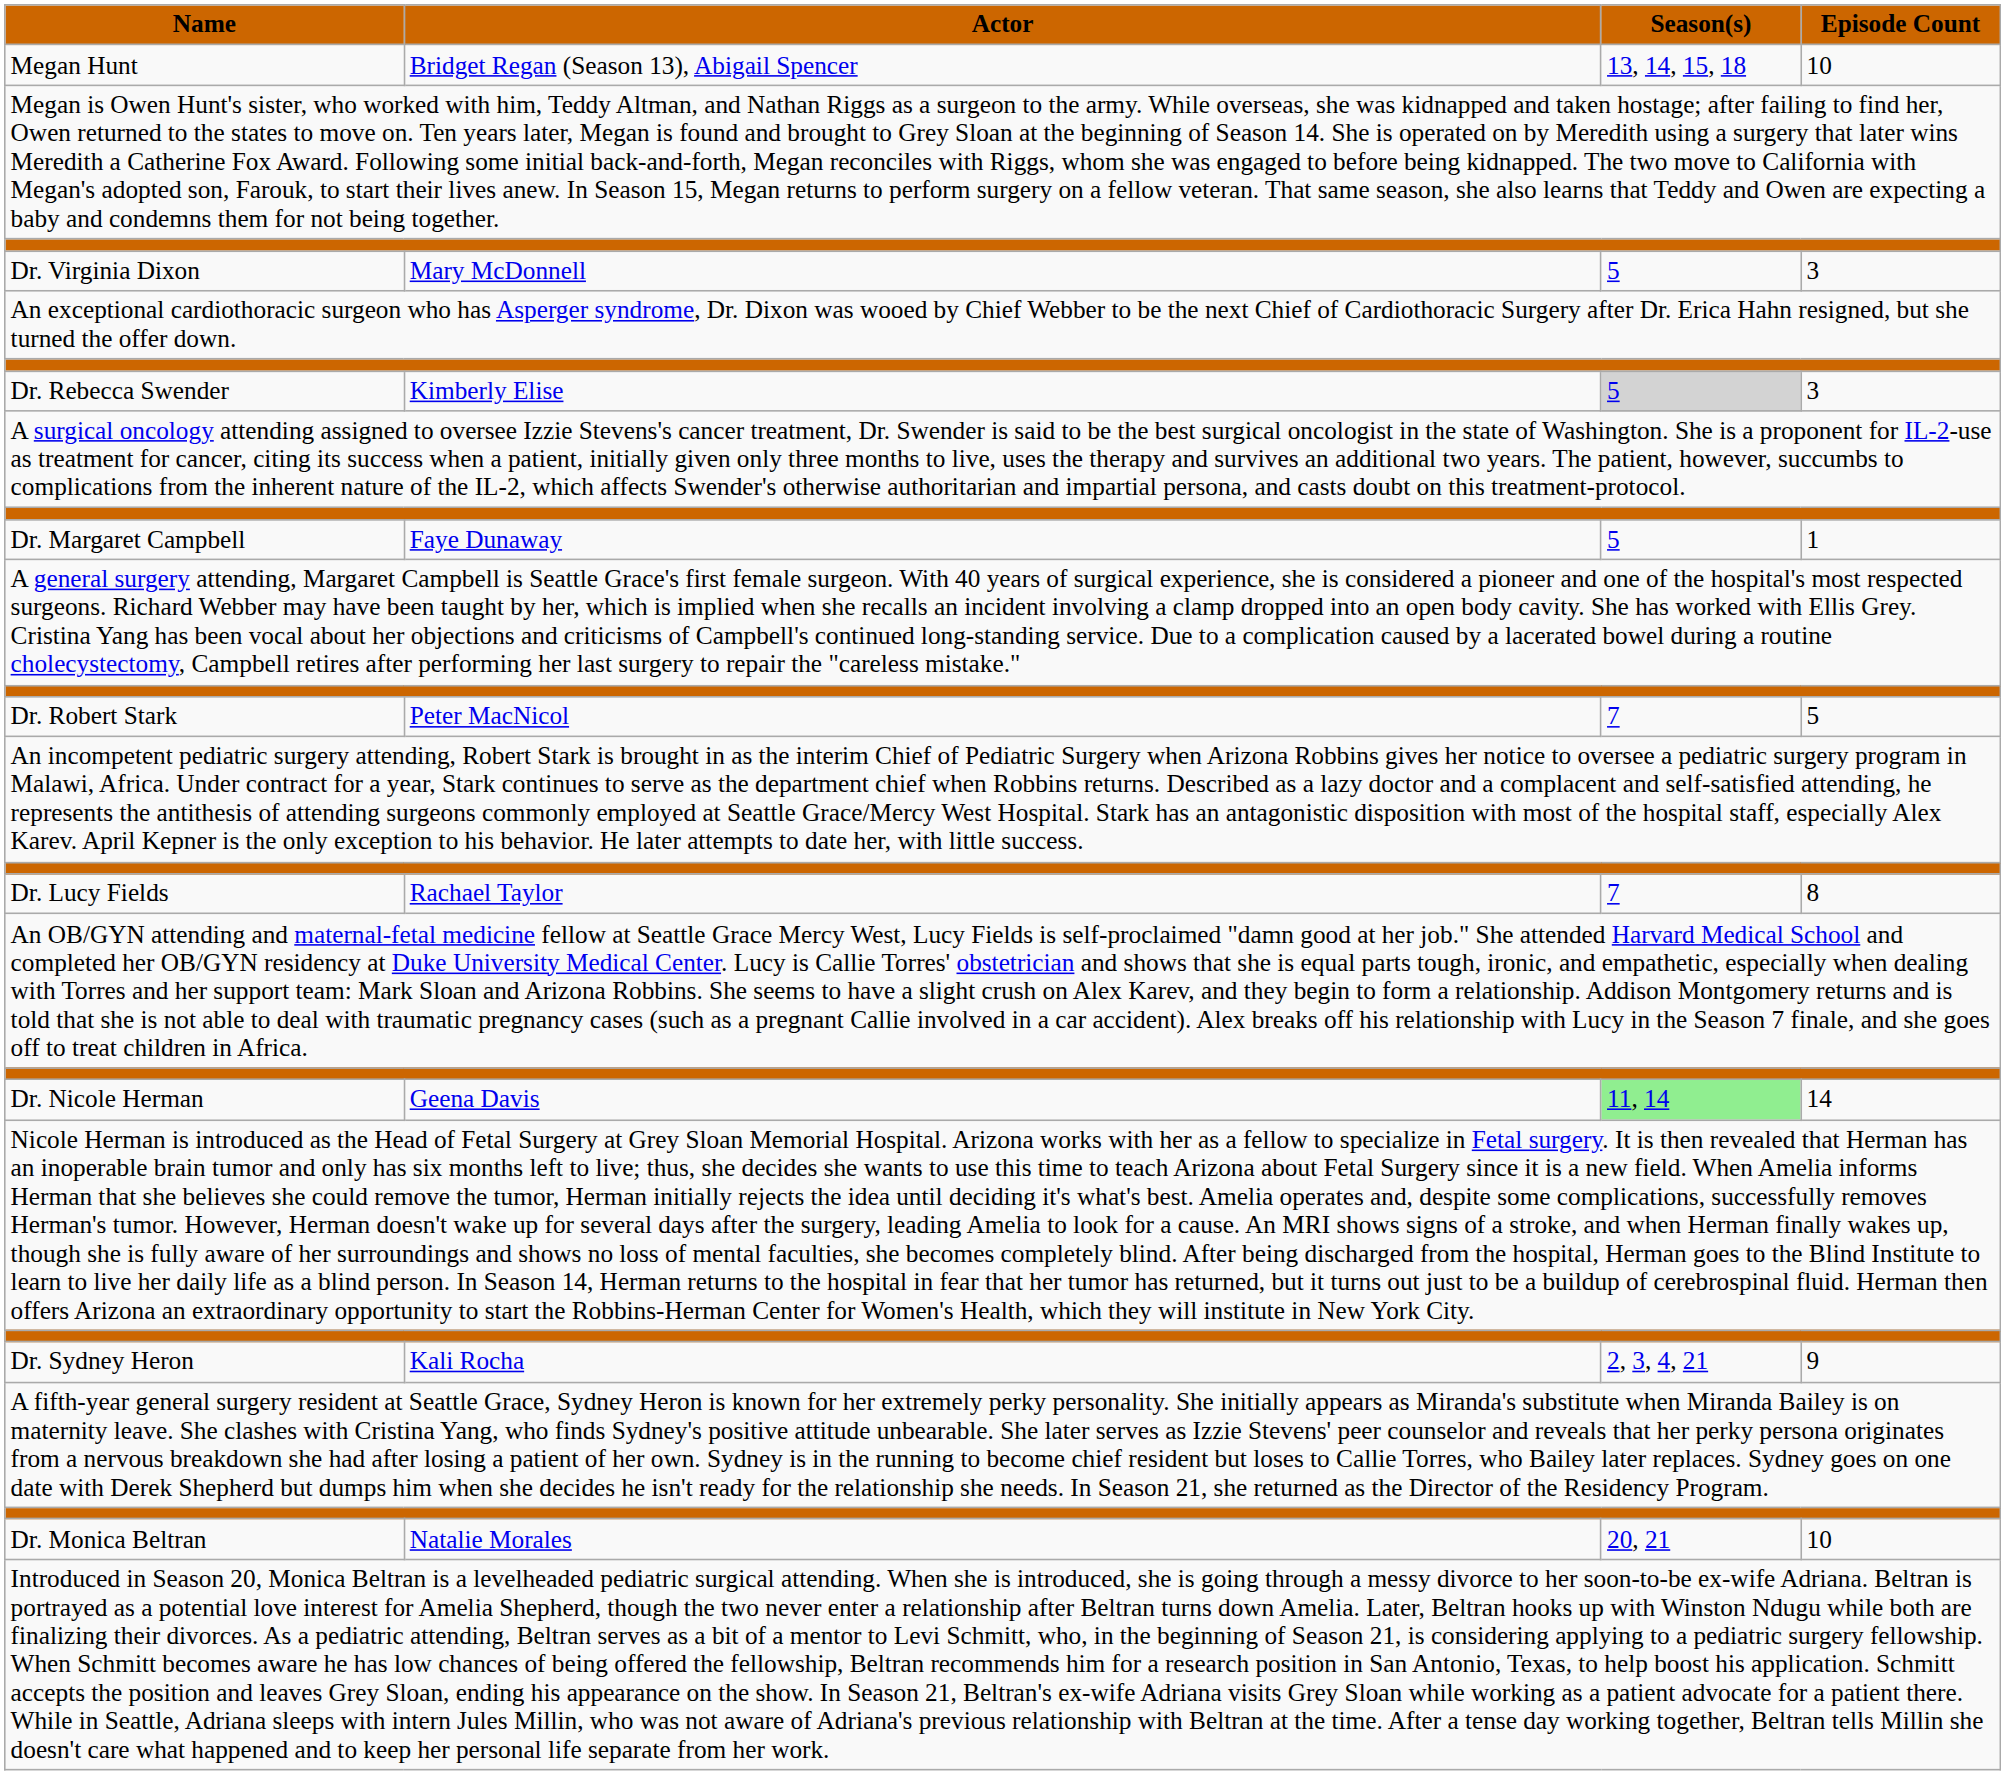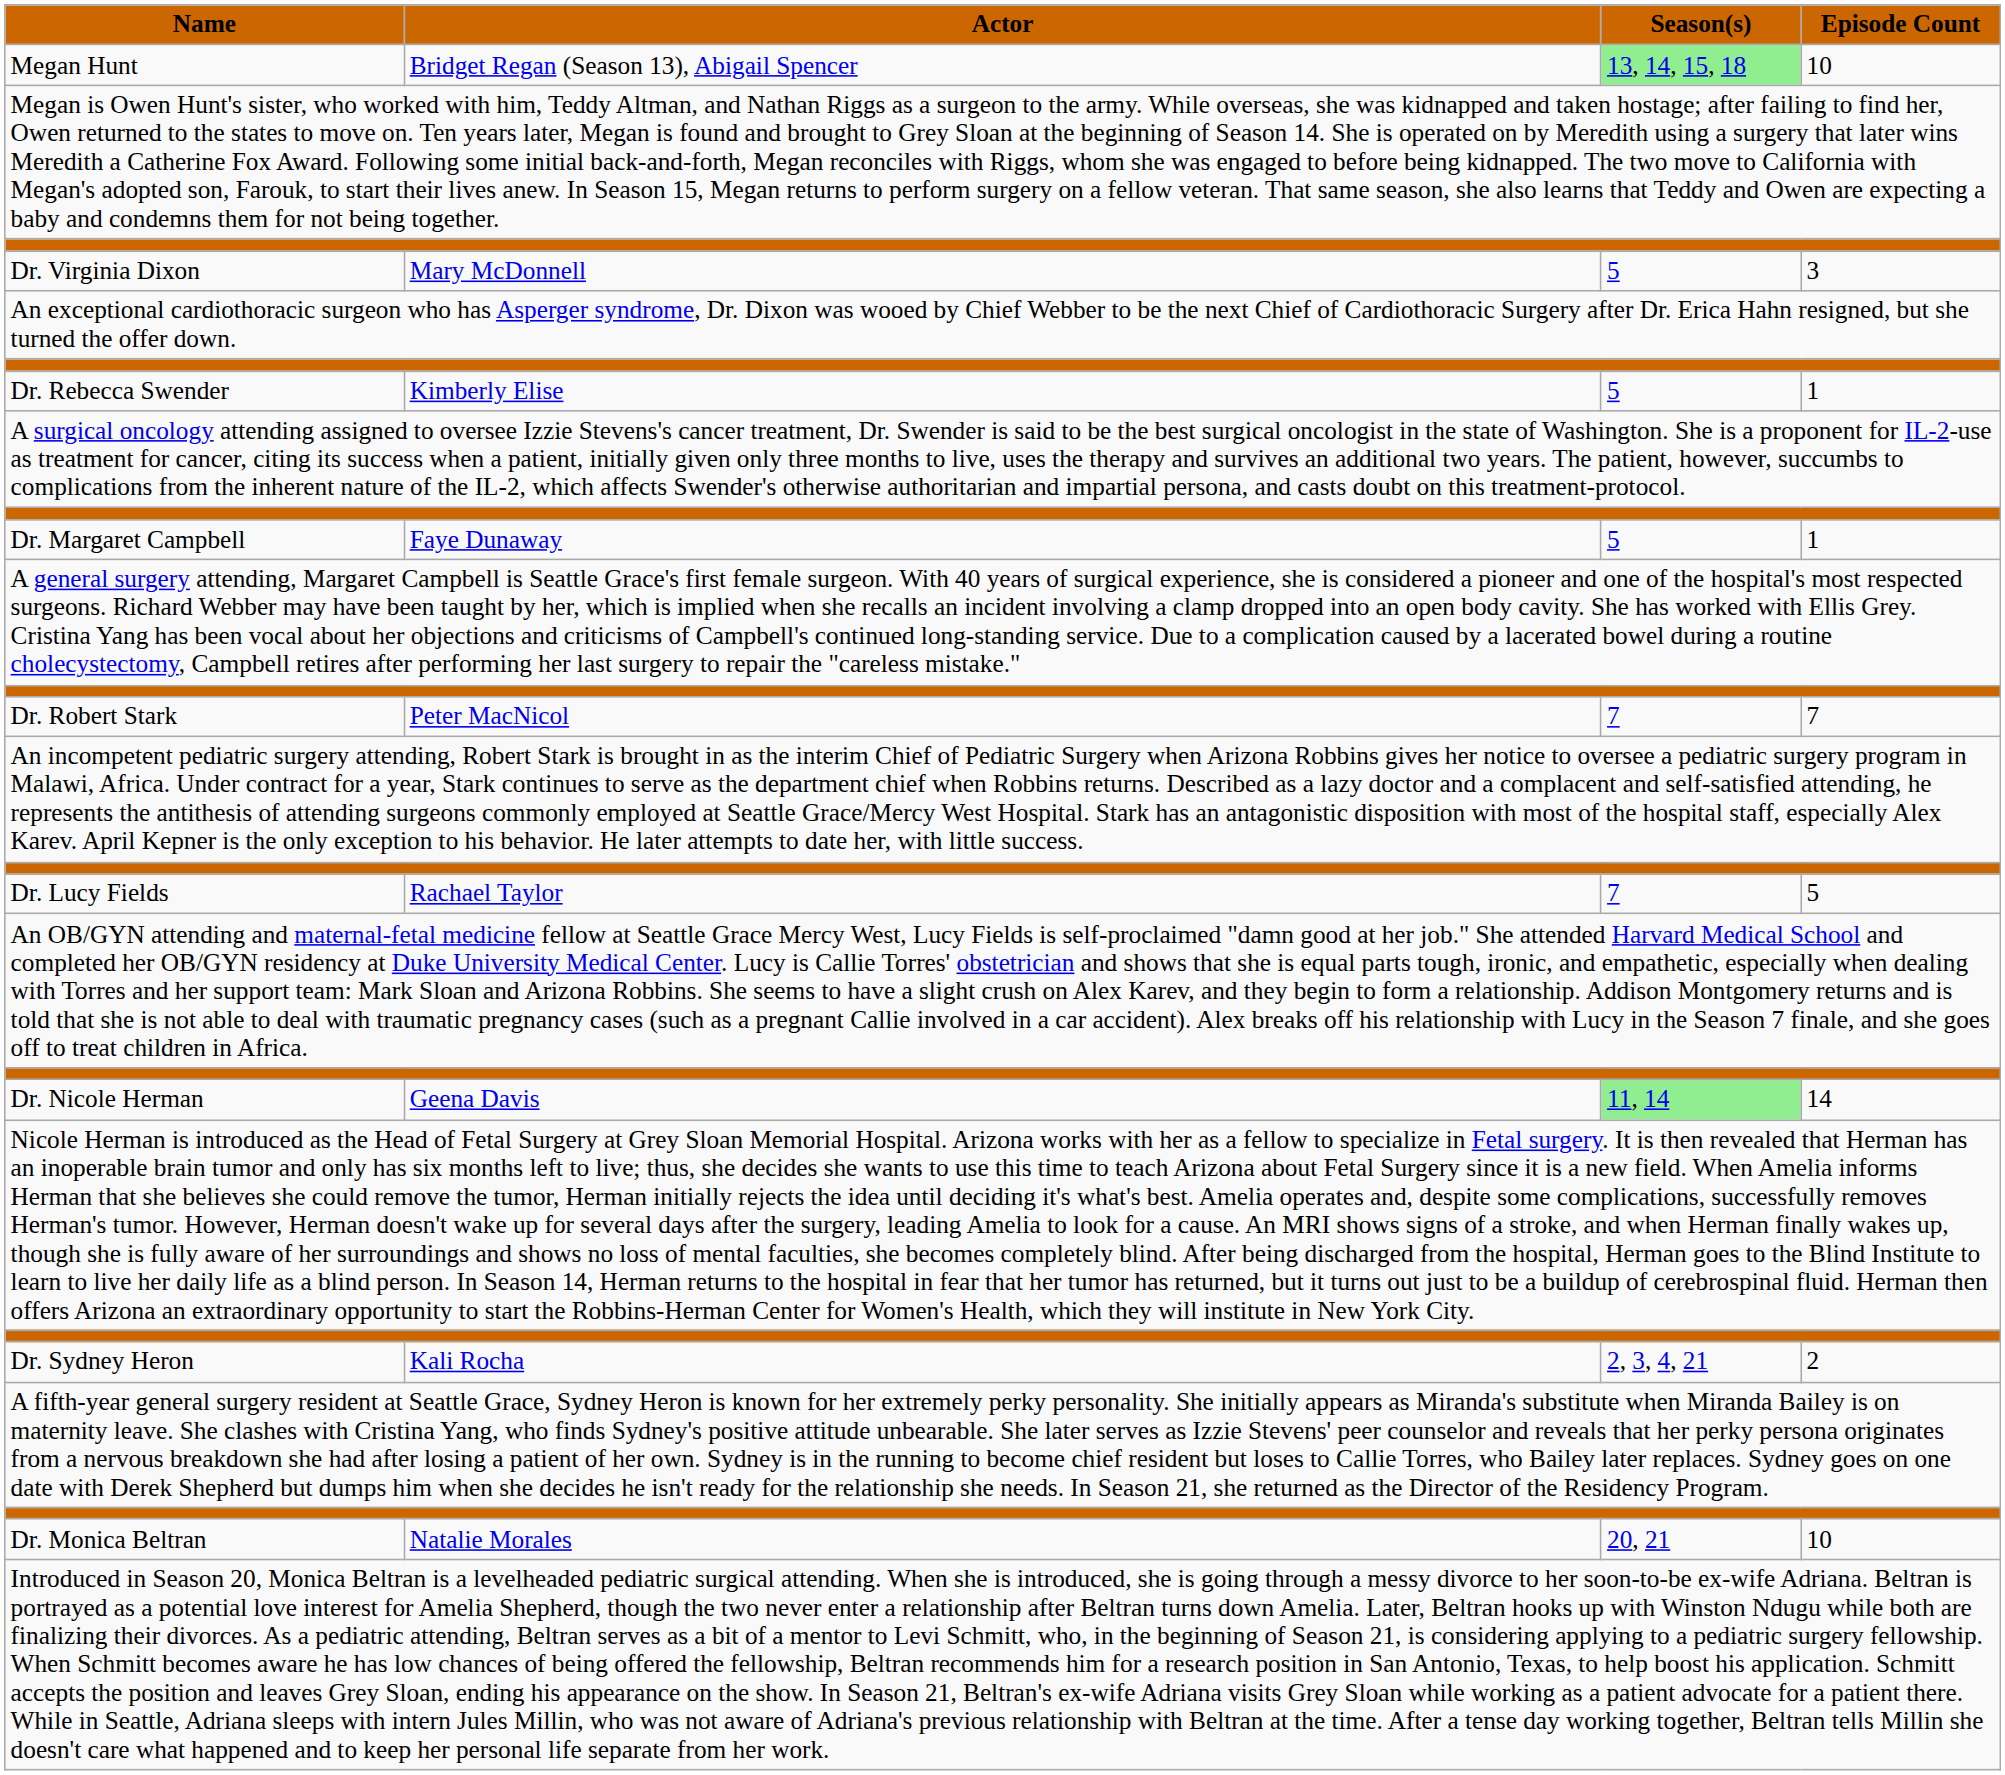(1677, 64) no background -> (1677, 64) lightgreen background
(1613, 390) lightgrey background -> (1613, 390) no background
(1813, 390) 3 -> (1813, 390) 1
(1813, 716) 5 -> (1813, 716) 7
(1813, 893) 8 -> (1813, 893) 5
(1813, 1361) 9 -> (1813, 1361) 2
